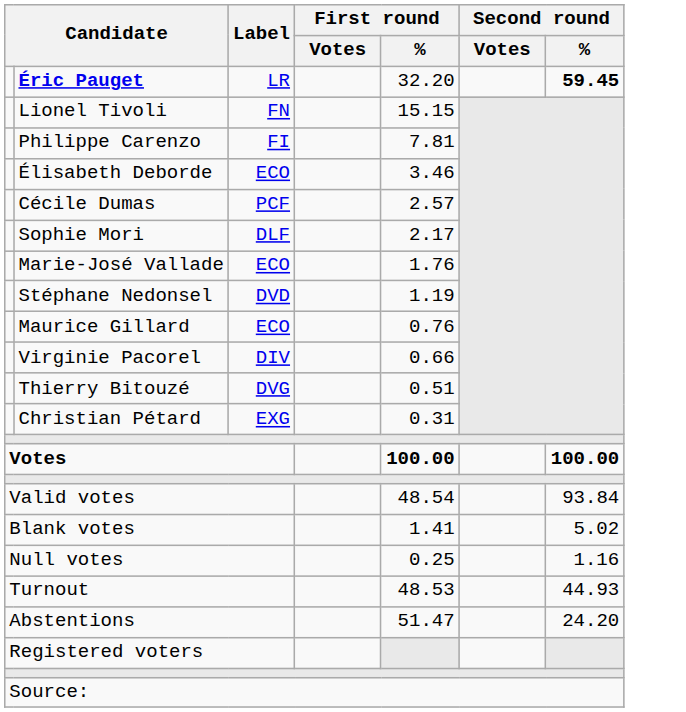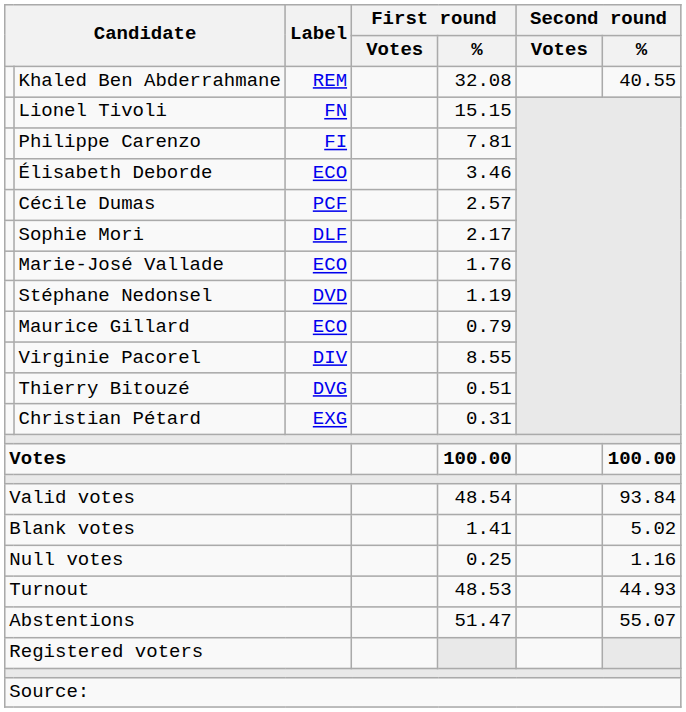- row: (81, 82)
+ row: (150, 82)
(432, 328) 0.76 -> (489, 328) 0.79
(432, 358) 0.66 -> (489, 358) 8.55
(591, 622) 24.20 -> (648, 622) 55.07
